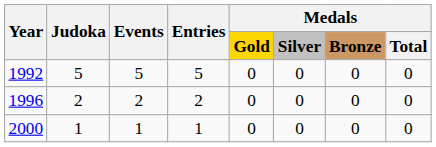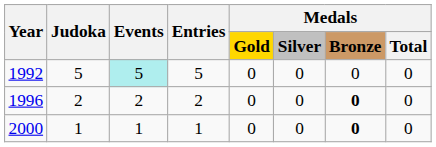(139, 73) no background -> (139, 73) paleturquoise background
(355, 100) normal -> (355, 100) bold
(355, 127) normal -> (355, 127) bold
